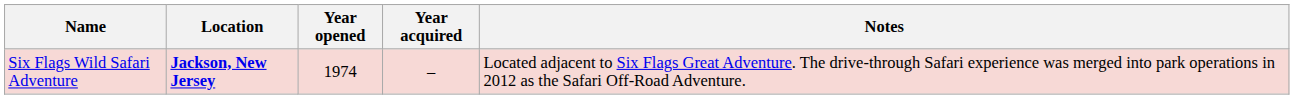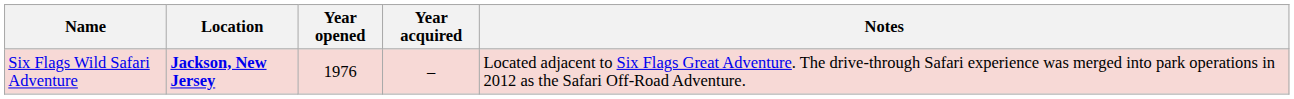(340, 71) 1974 -> (340, 71) 1976
